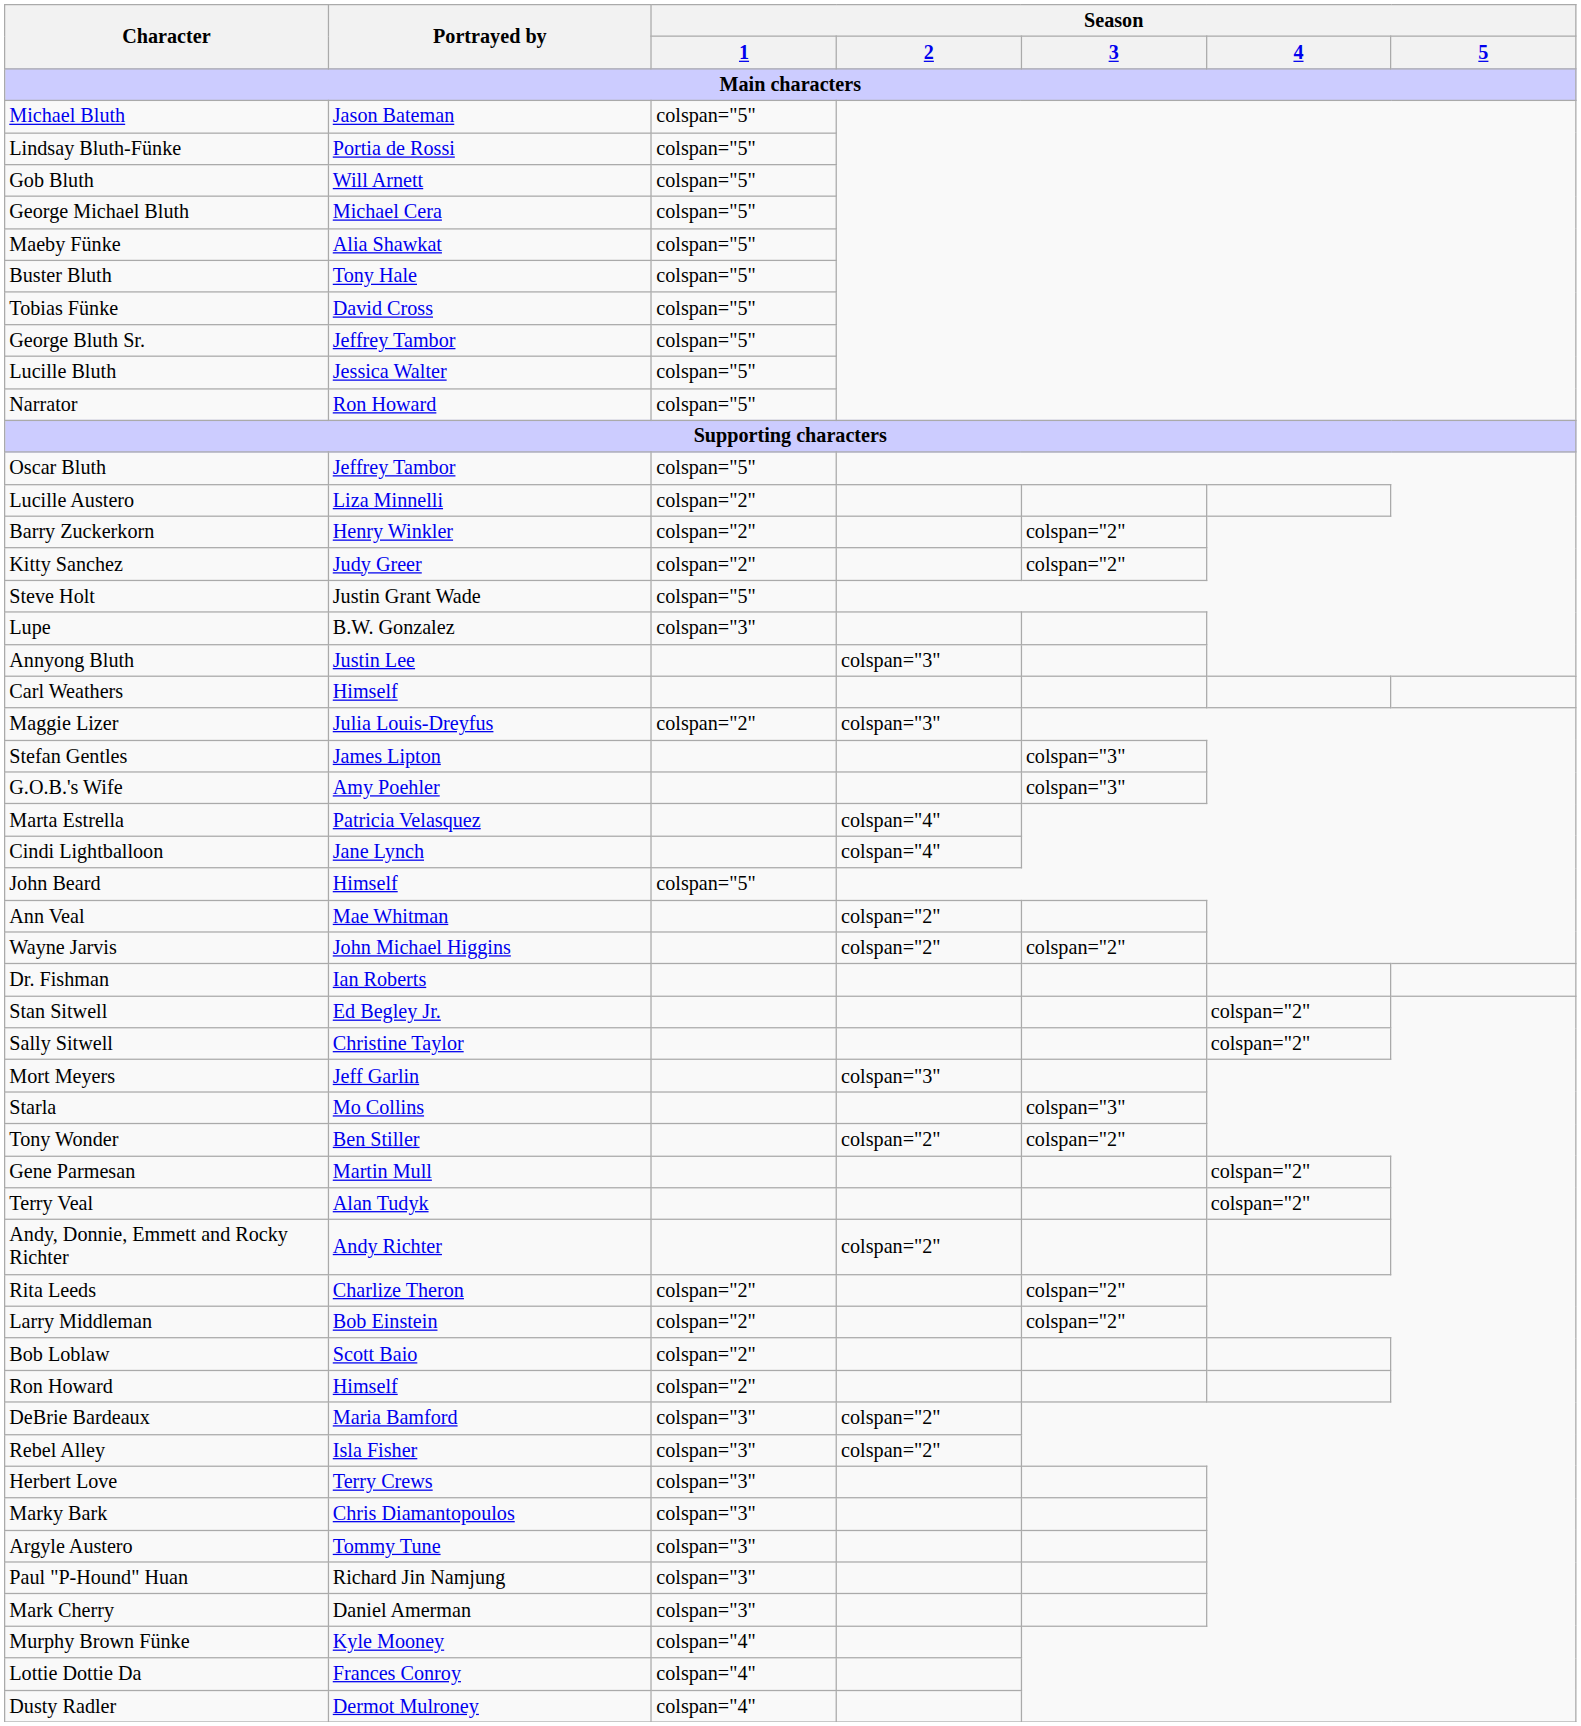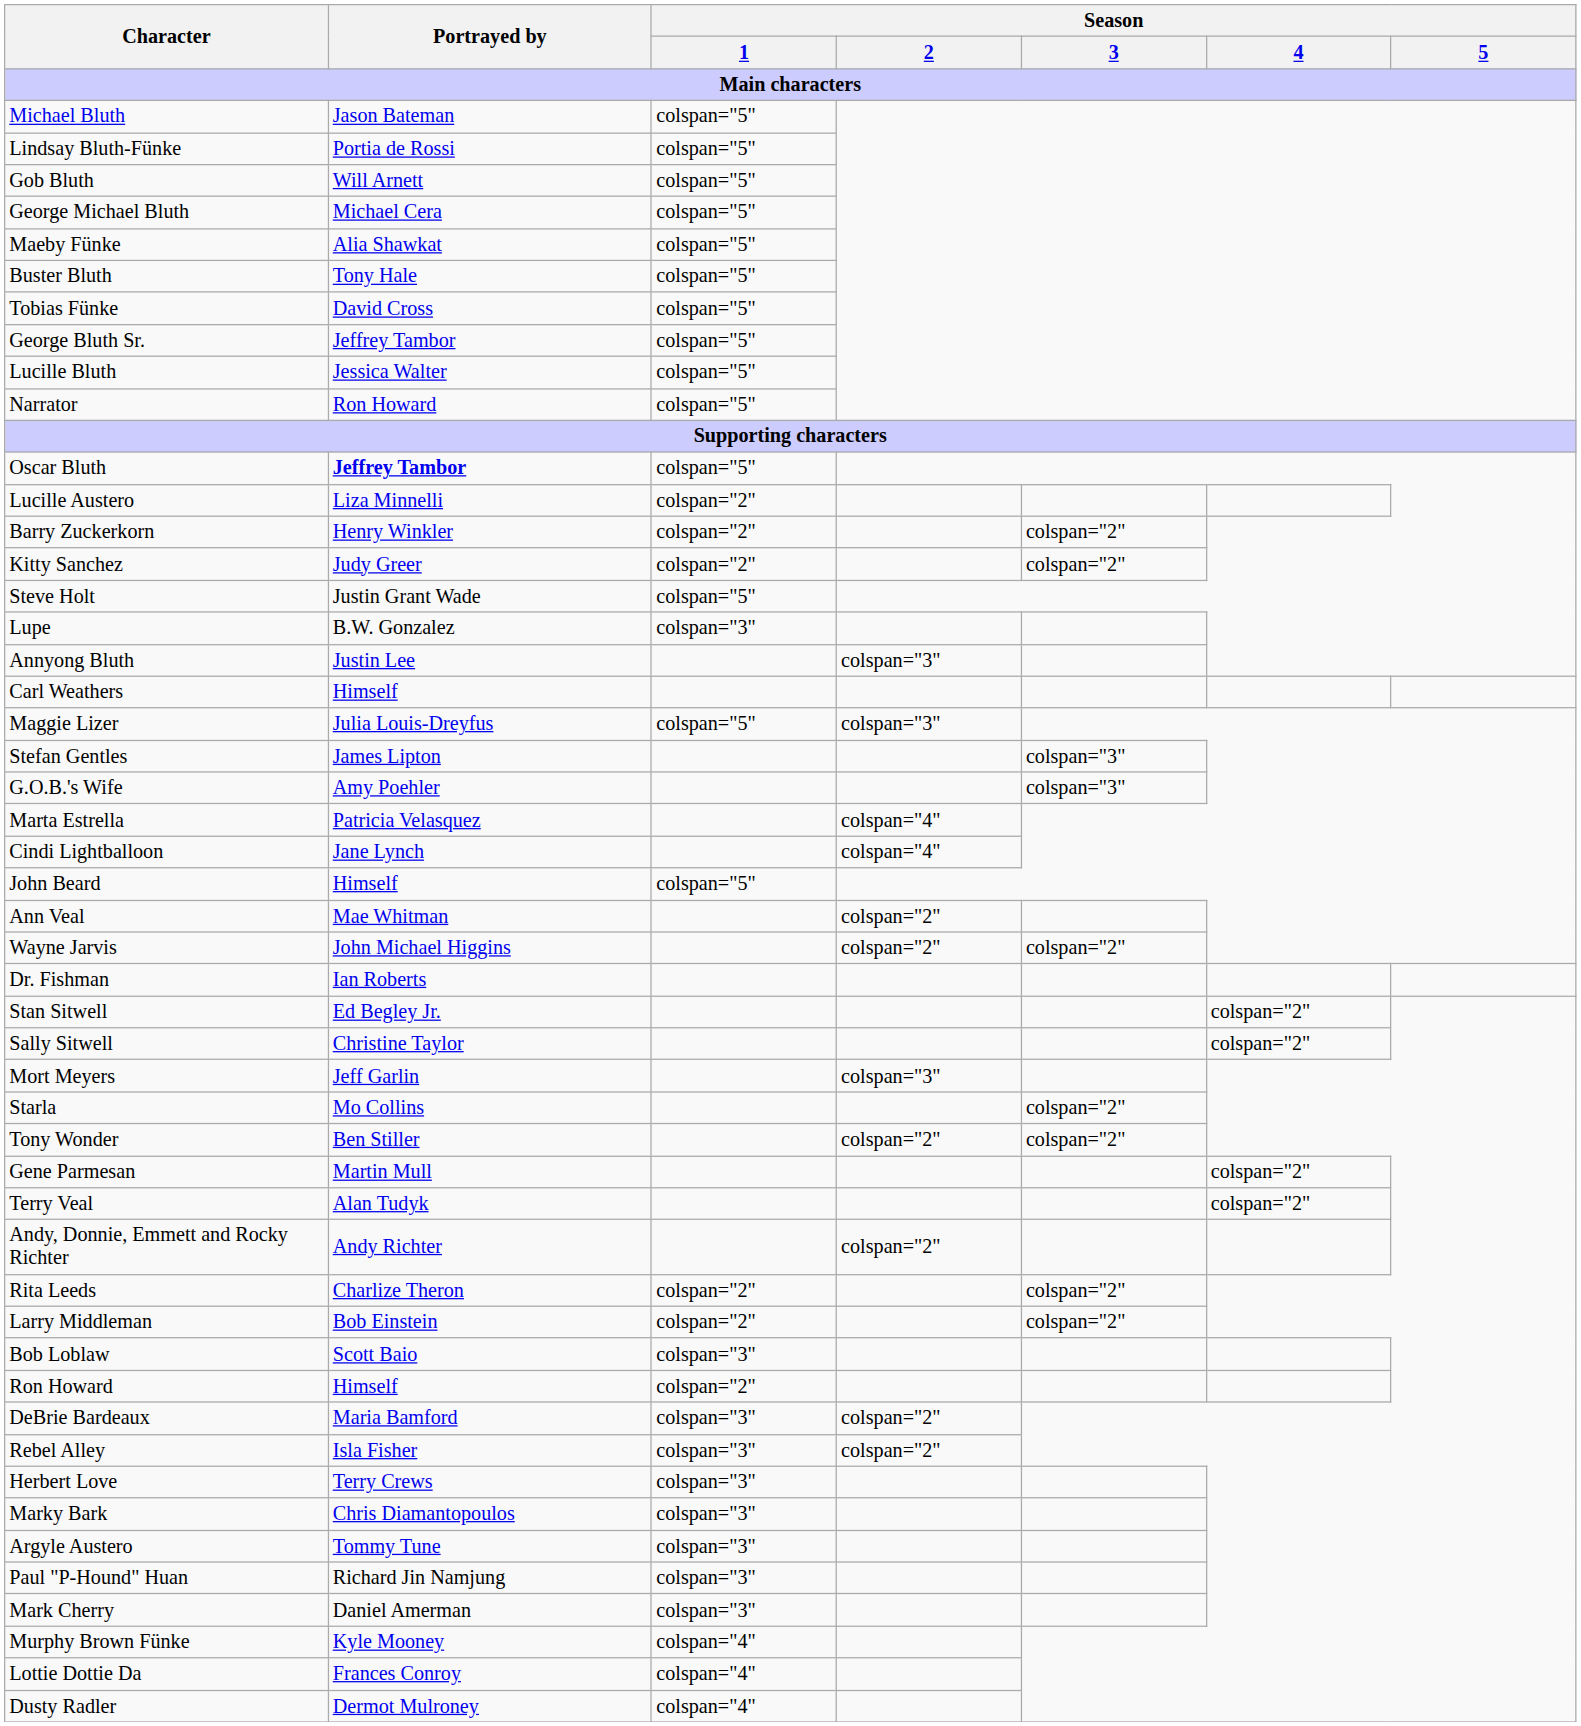(394, 468) normal -> (399, 468) bold
(706, 723) colspan="2" -> (706, 723) colspan="5"
(1076, 1107) colspan="3" -> (1076, 1107) colspan="2"
(706, 1354) colspan="2" -> (706, 1354) colspan="3"
